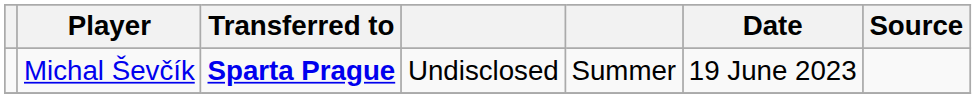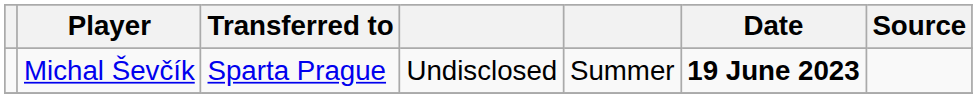(301, 70) bold -> (297, 70) normal
(773, 70) normal -> (773, 70) bold
